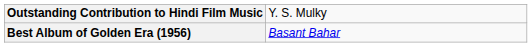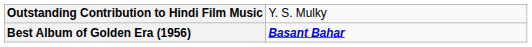(304, 32) normal -> (307, 32) bold
